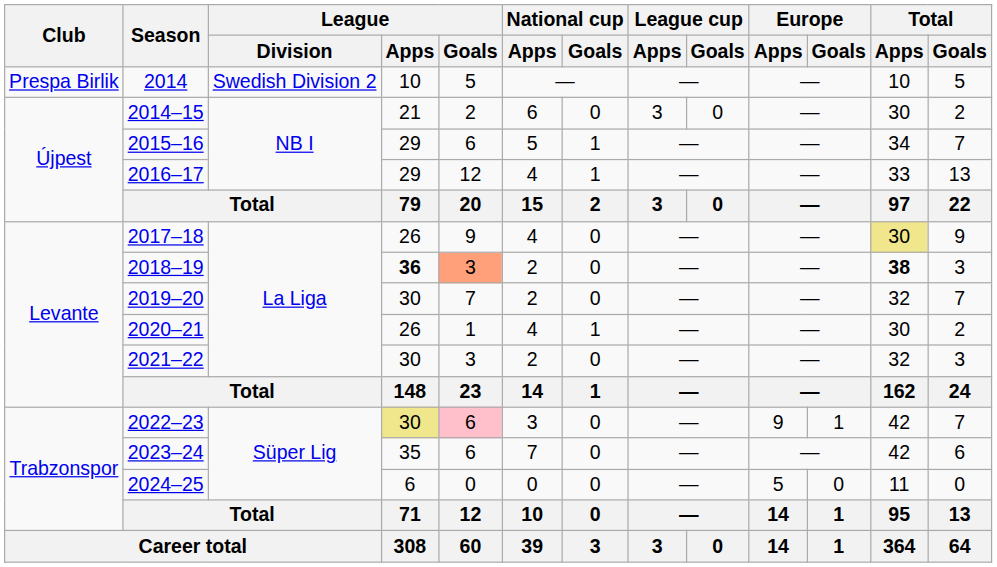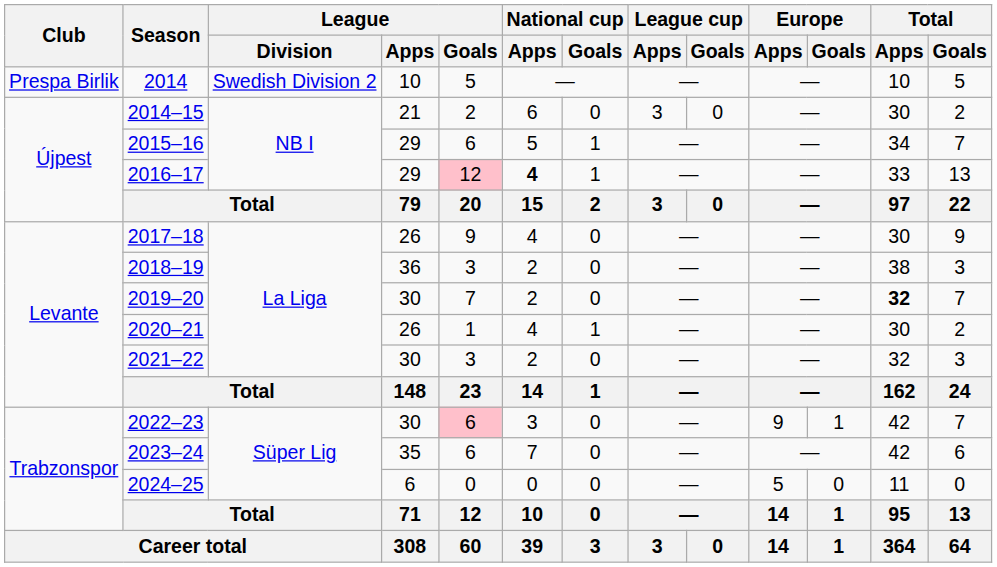(470, 174) no background -> (470, 174) pink background
(532, 174) normal -> (532, 174) bold
(899, 236) khaki background -> (899, 236) no background
(410, 267) bold -> (410, 267) normal
(470, 267) lightsalmon background -> (470, 267) no background
(899, 267) bold -> (899, 267) normal
(899, 298) normal -> (899, 298) bold
(410, 422) khaki background -> (410, 422) no background
